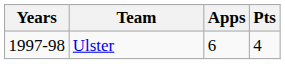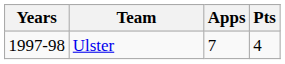(212, 44) 6 -> (212, 44) 7
